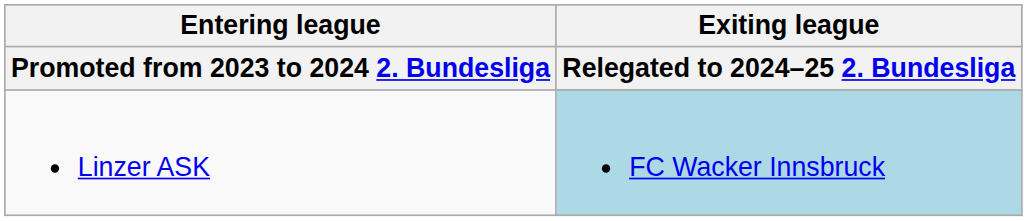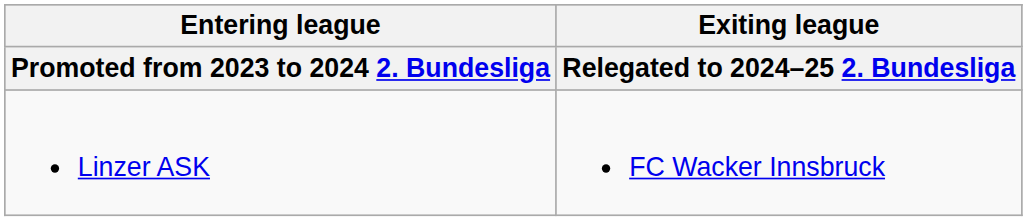(789, 168) lightblue background -> (789, 168) no background
